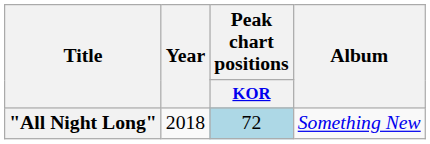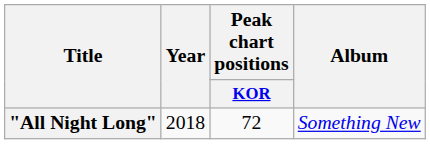(251, 123) lightblue background -> (251, 123) no background
